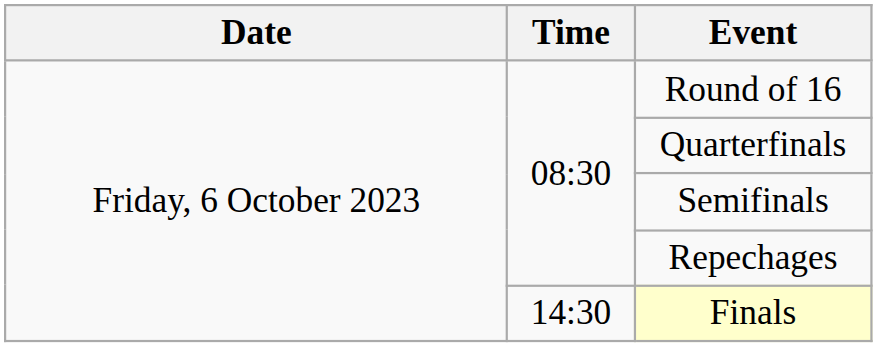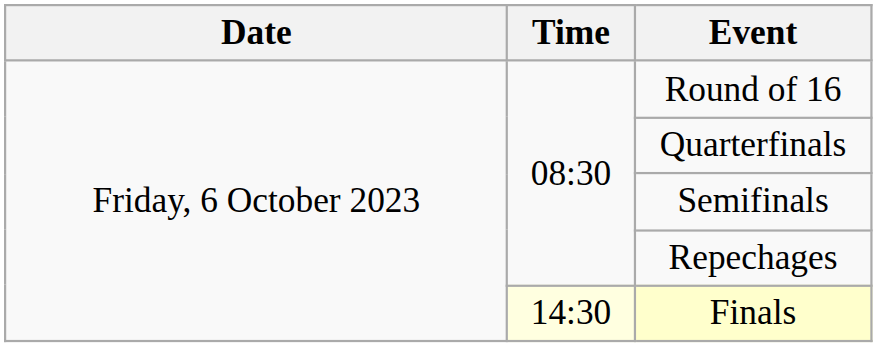(571, 312) no background -> (571, 312) lightyellow background
